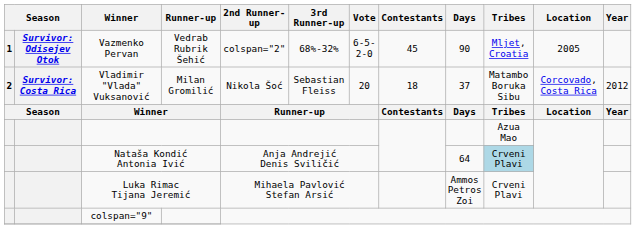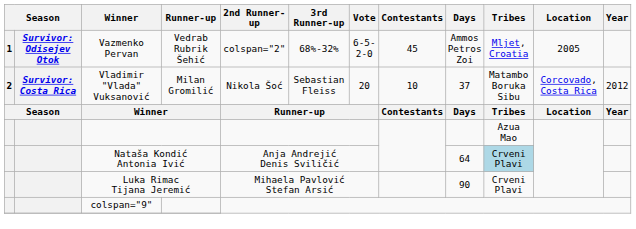(465, 49) 90 -> (465, 49) Ammos Petros Zoi
(412, 86) 18 -> (412, 86) 10
(465, 190) Ammos Petros Zoi -> (465, 185) 90
